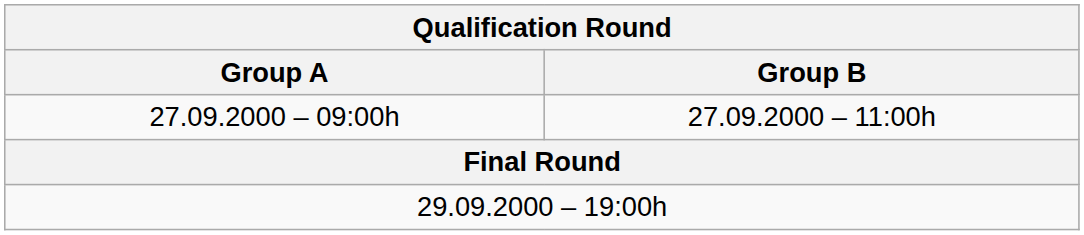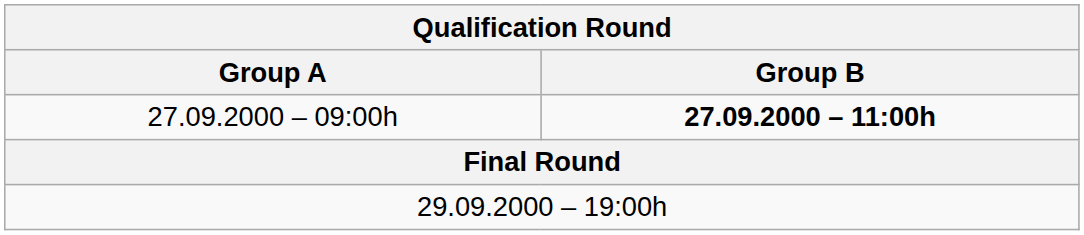(812, 116) normal -> (810, 116) bold
